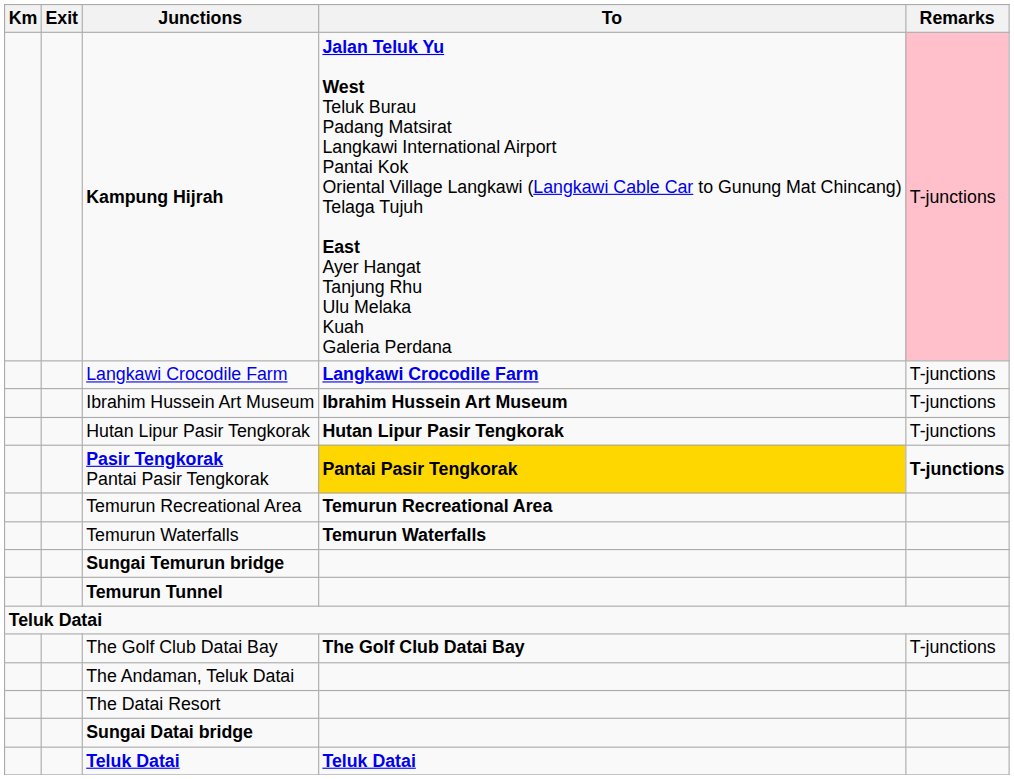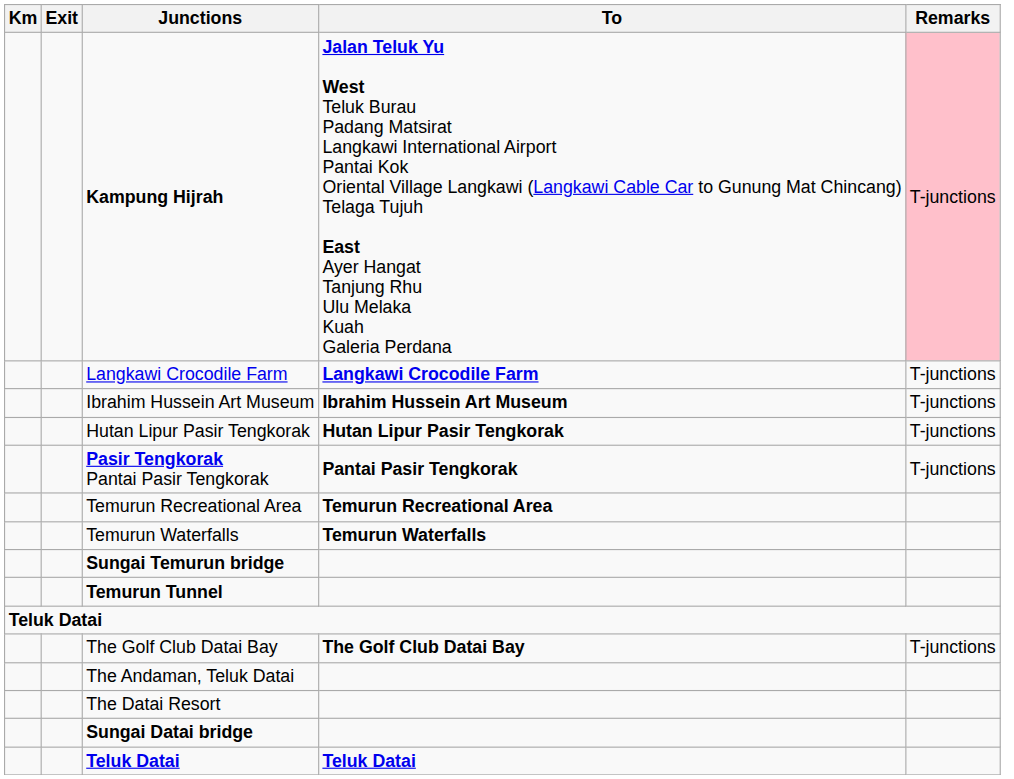(420, 469) gold background -> (420, 469) no background
(957, 469) bold -> (953, 469) normal
